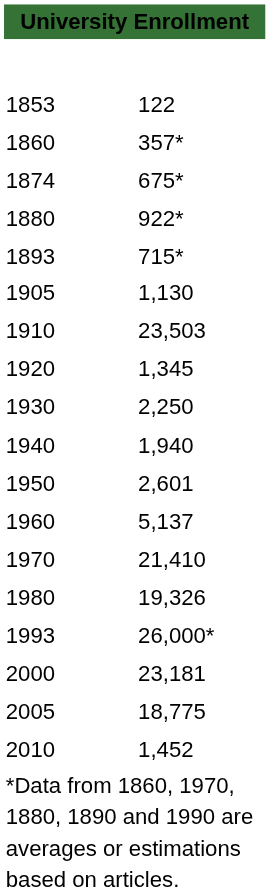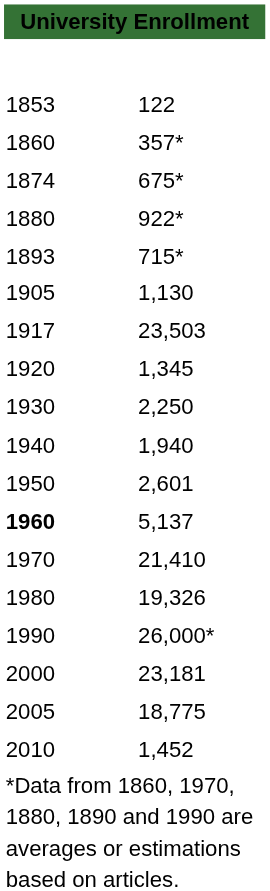(30, 331) 1910 -> (30, 331) 1917
(30, 521) normal -> (30, 521) bold
(30, 635) 1993 -> (30, 635) 1990
